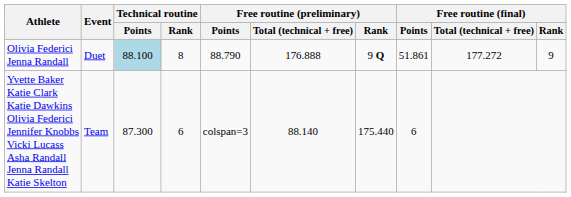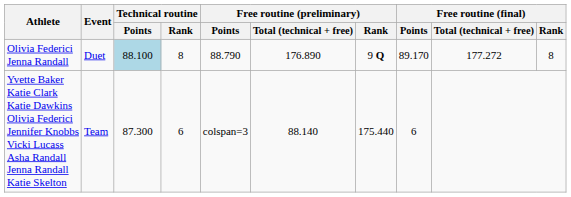(303, 55) 176.888 -> (303, 55) 176.890
(414, 55) 51.861 -> (414, 55) 89.170
(551, 55) 9 -> (551, 55) 8
